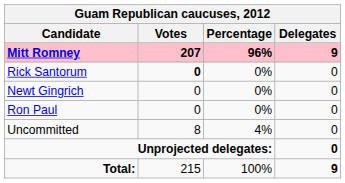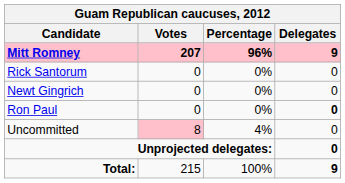(197, 72) bold -> (197, 72) normal
(334, 110) normal -> (334, 110) bold
(197, 130) no background -> (197, 130) pink background
